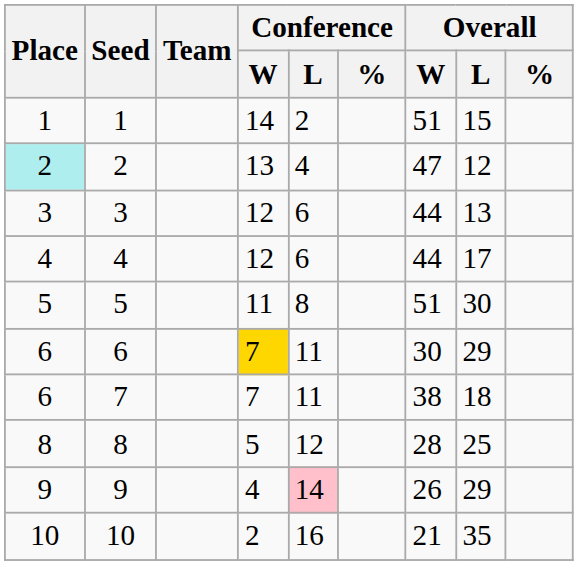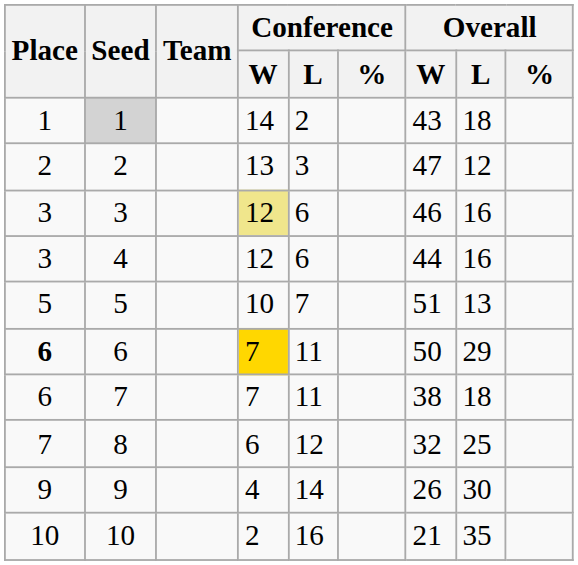(120, 119) no background -> (120, 119) lightgrey background
(427, 119) 51 -> (427, 119) 43
(477, 119) 15 -> (477, 119) 18
(45, 166) paleturquoise background -> (45, 166) no background
(302, 166) 4 -> (302, 166) 3
(259, 212) no background -> (259, 212) khaki background
(427, 212) 44 -> (427, 212) 46
(477, 212) 13 -> (477, 212) 16
(45, 258) 4 -> (45, 258) 3
(477, 258) 17 -> (477, 258) 16
(259, 304) 11 -> (259, 304) 10
(302, 304) 8 -> (302, 304) 7
(477, 304) 30 -> (477, 304) 13
(45, 350) normal -> (45, 350) bold
(427, 350) 30 -> (427, 350) 50
(45, 443) 8 -> (45, 443) 7
(252, 443) 5 -> (252, 443) 6
(427, 443) 28 -> (427, 443) 32
(309, 489) pink background -> (309, 489) no background
(477, 489) 29 -> (477, 489) 30
